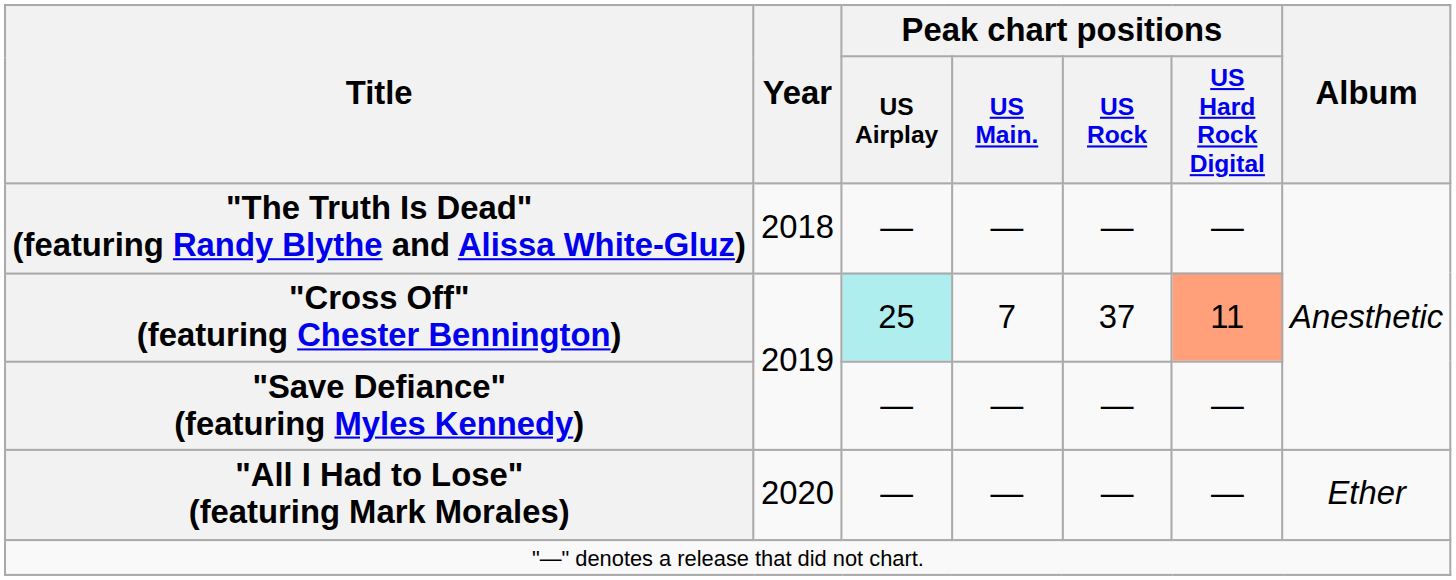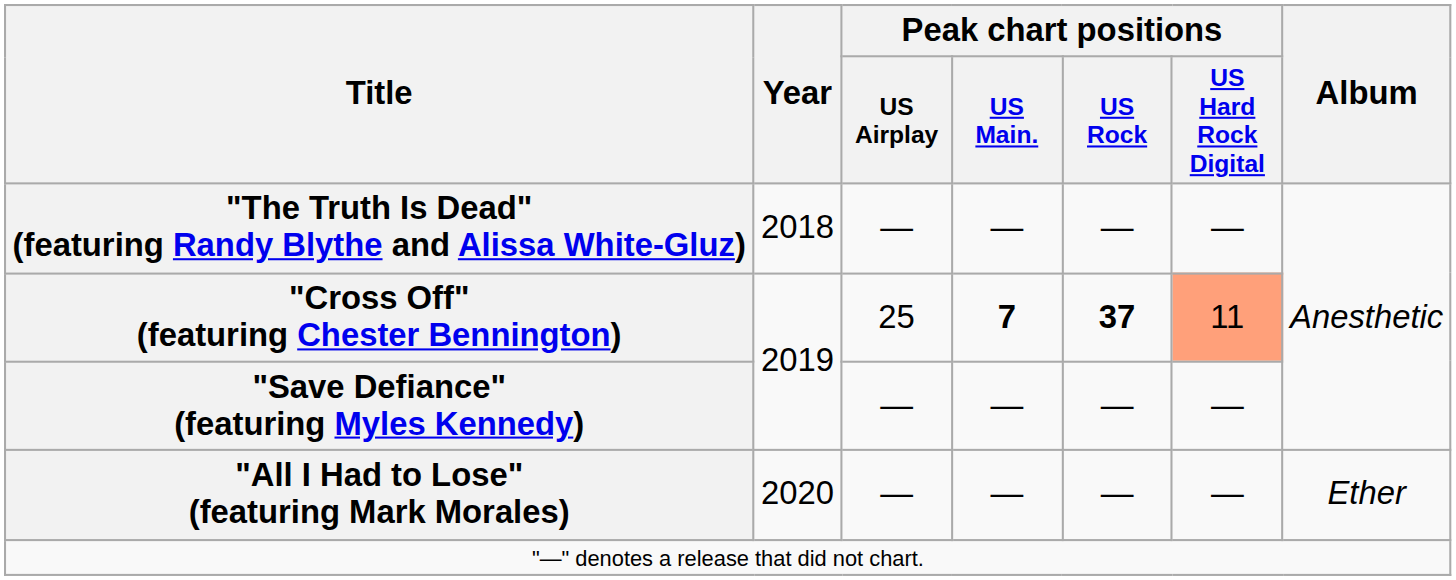(897, 316) paleturquoise background -> (897, 316) no background
(1007, 316) normal -> (1007, 316) bold
(1117, 316) normal -> (1117, 316) bold
